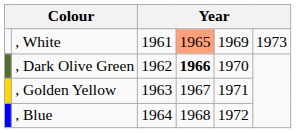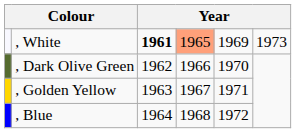(157, 41) normal -> (157, 41) bold
(195, 66) bold -> (195, 66) normal
